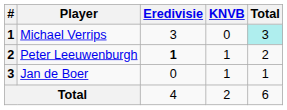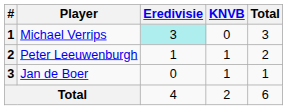(173, 34) no background -> (173, 34) paleturquoise background
(265, 34) paleturquoise background -> (265, 34) no background
(173, 54) bold -> (173, 54) normal
